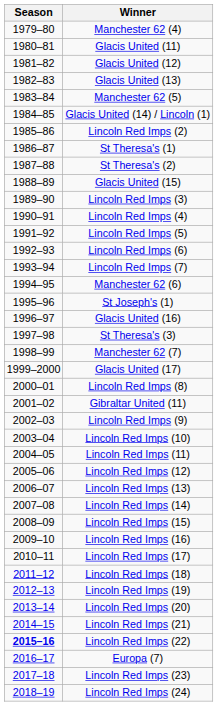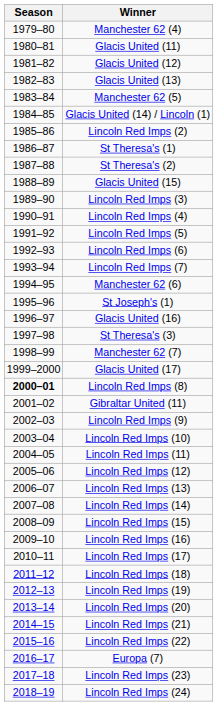(34, 387) normal -> (34, 387) bold
(34, 642) bold -> (34, 642) normal
